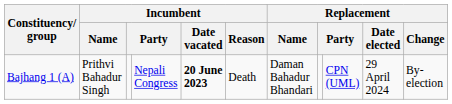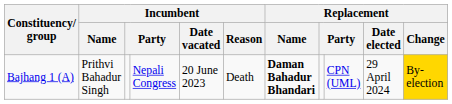(203, 77) bold -> (200, 77) normal
(291, 77) normal -> (291, 77) bold
(425, 77) no background -> (425, 77) gold background
